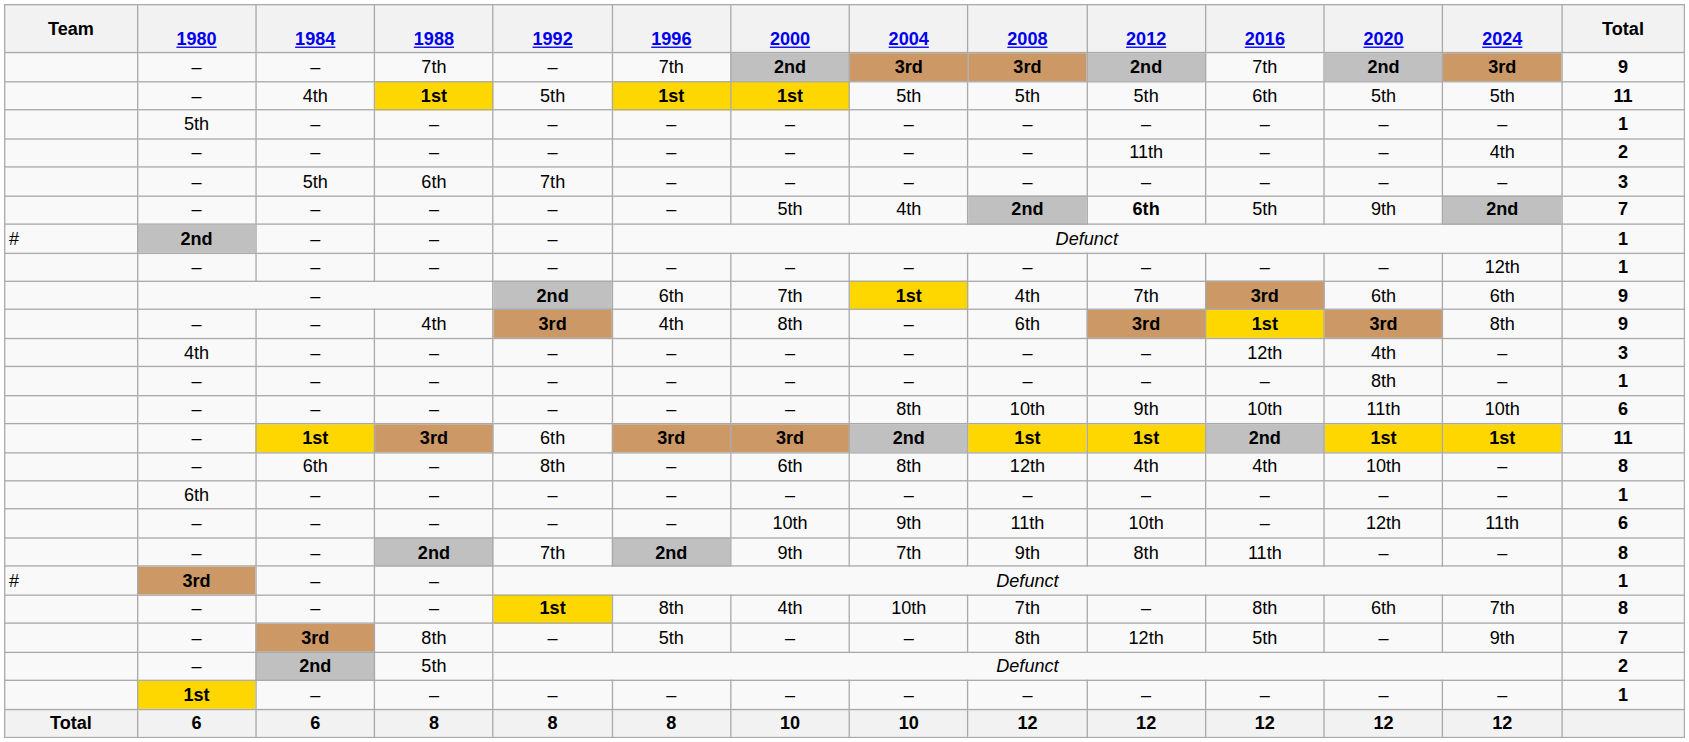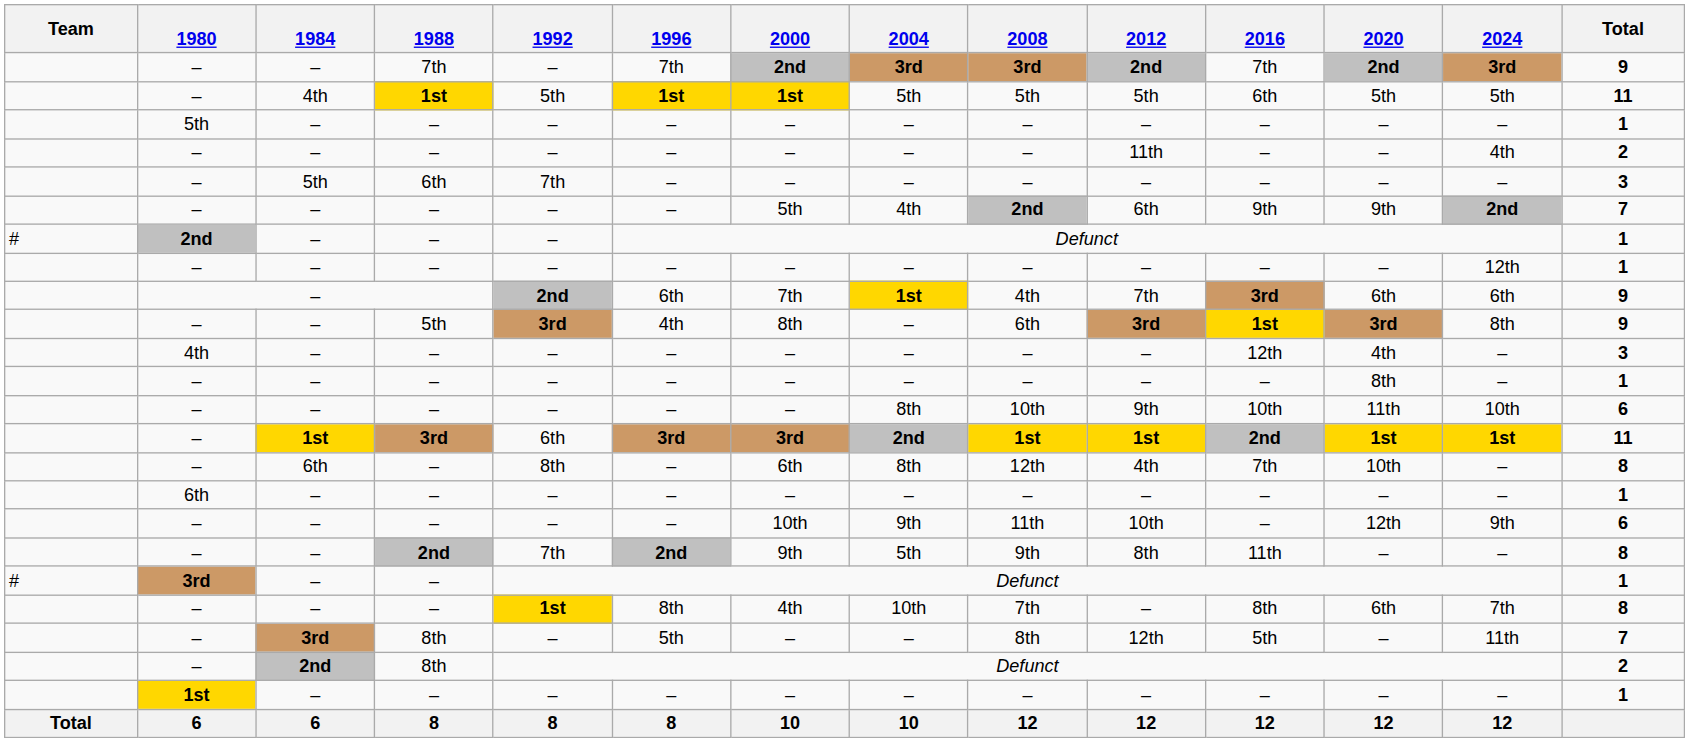(1146, 210) bold -> (1146, 210) normal
(1265, 210) 5th -> (1265, 210) 9th
(434, 324) 4th -> (434, 324) 5th
(1265, 466) 4th -> (1265, 466) 7th
(1502, 523) 11th -> (1502, 523) 9th
(909, 552) 7th -> (909, 552) 5th
(1502, 637) 9th -> (1502, 637) 11th
(434, 666) 5th -> (434, 666) 8th
